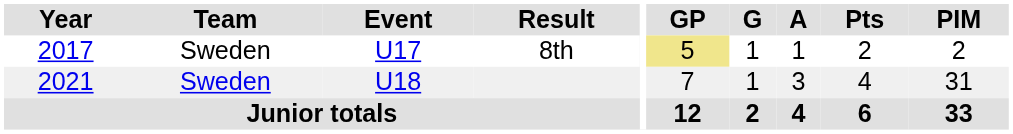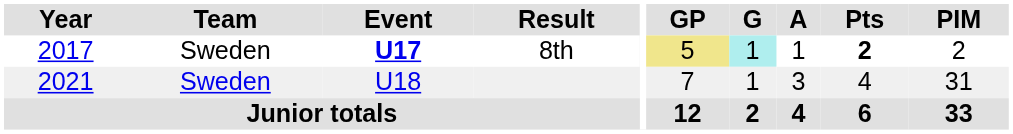(398, 50) normal -> (398, 50) bold
(752, 50) no background -> (752, 50) paleturquoise background
(865, 50) normal -> (865, 50) bold
